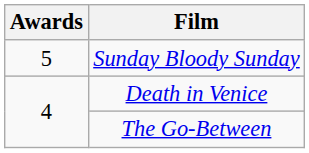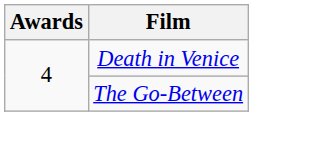- row: (196, 57)
